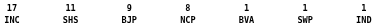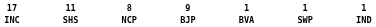columns swapped: (129, 8) <-> (188, 8)
